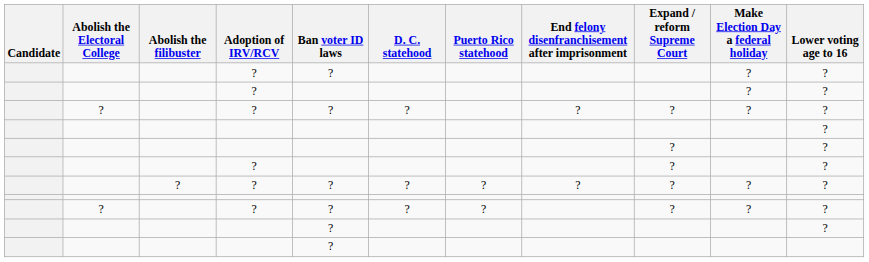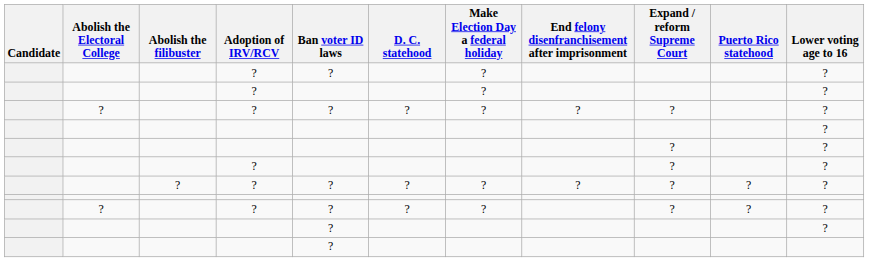columns swapped: (484, 47) <-> (749, 33)
